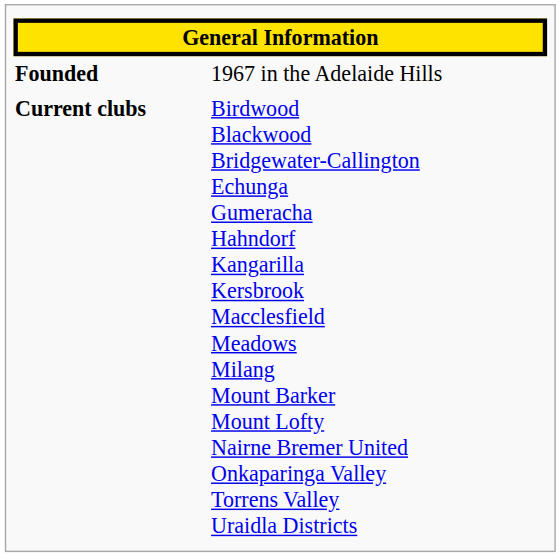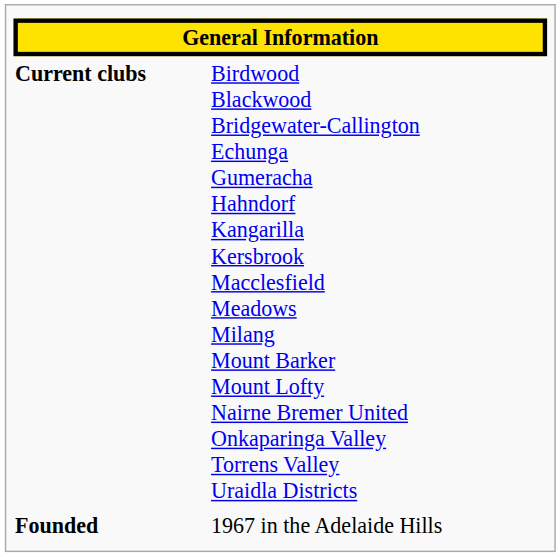rows swapped: (57, 73) <-> (81, 108)
